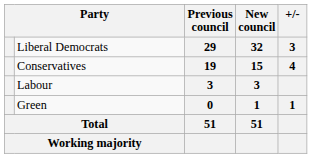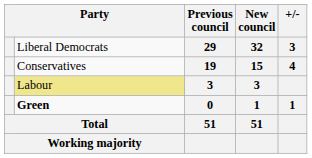(35, 85) no background -> (35, 85) khaki background
(32, 104) normal -> (33, 104) bold
